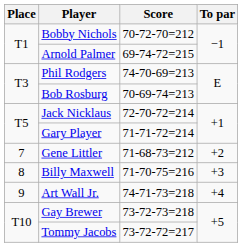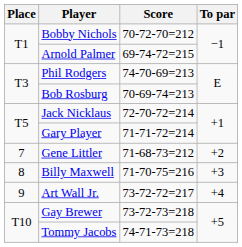(158, 192) 74-71-73=218 -> (158, 192) 73-72-72=217
(158, 232) 73-72-72=217 -> (158, 232) 74-71-73=218
